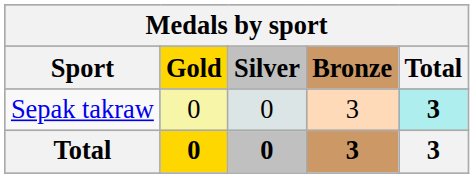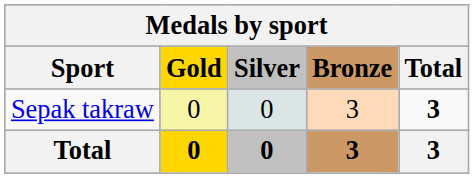(433, 109) paleturquoise background -> (433, 109) no background
